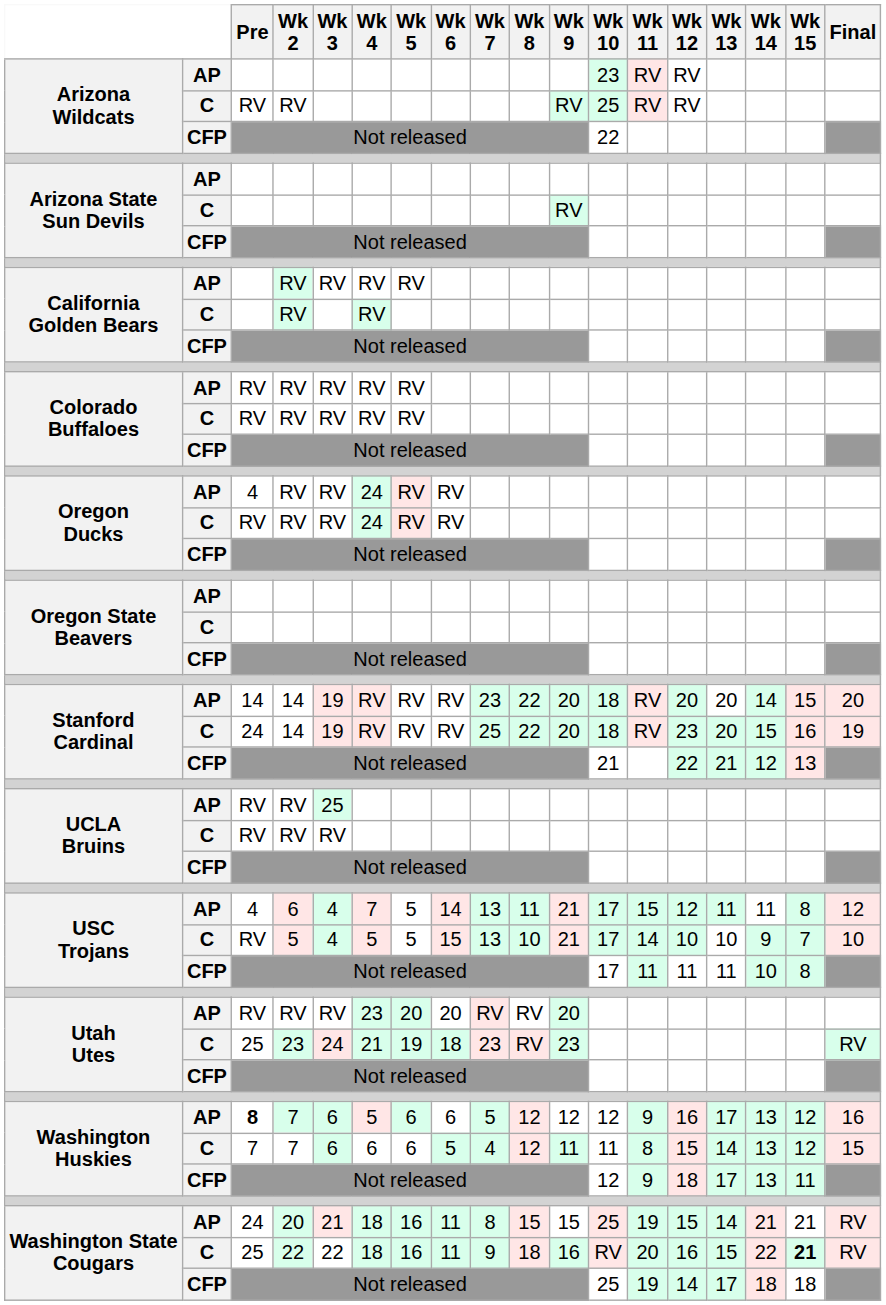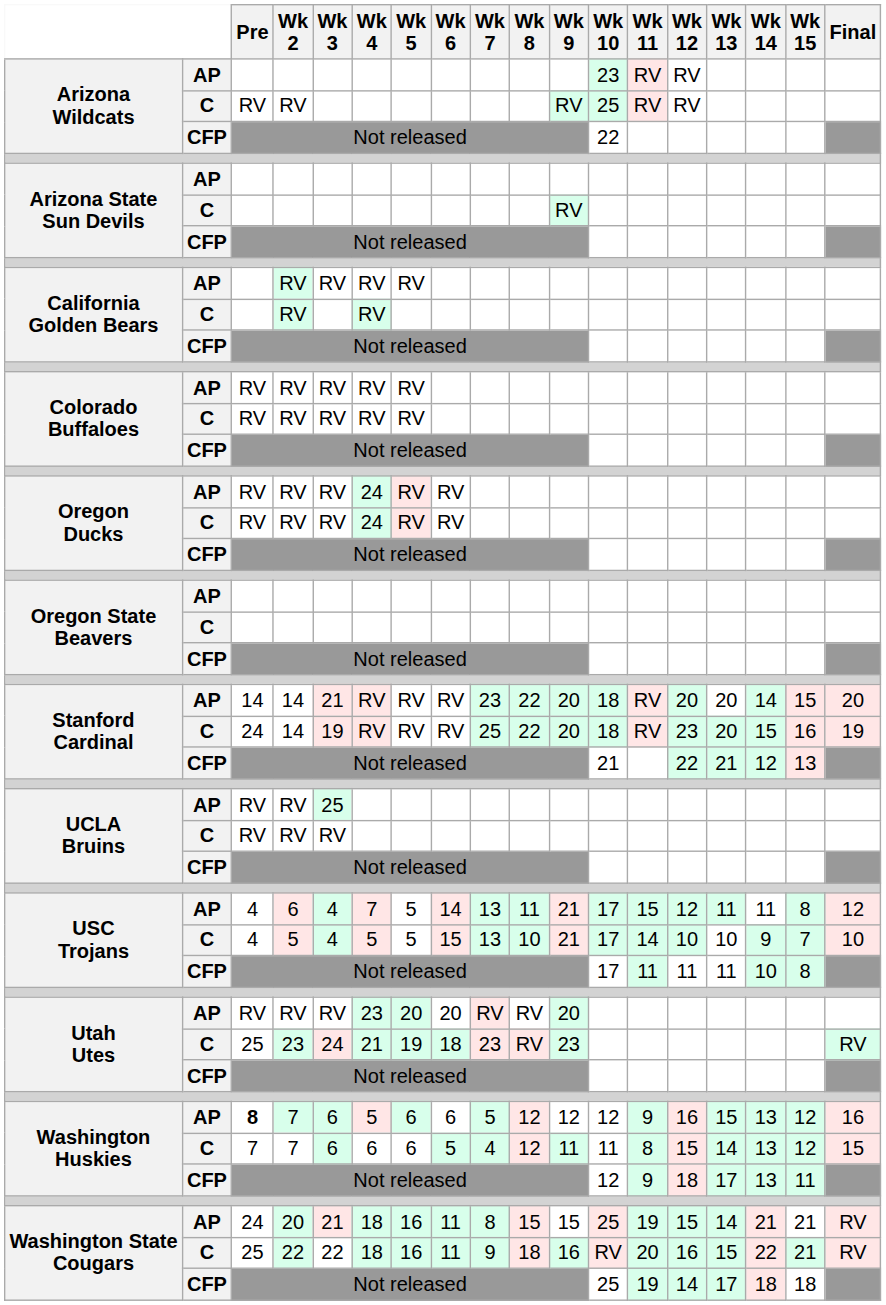(252, 492) 4 -> (252, 492) RV
(332, 700) 19 -> (332, 700) 21
(252, 940) RV -> (252, 940) 4
(726, 1117) 17 -> (726, 1117) 15
(805, 1253) bold -> (805, 1253) normal
